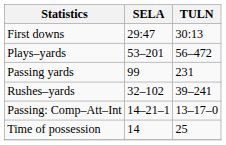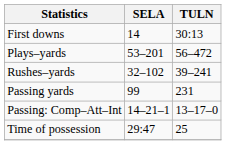(141, 33) 29:47 -> (133, 33) 14
rows swapped: (41, 91) <-> (40, 72)
(133, 130) 14 -> (141, 130) 29:47
